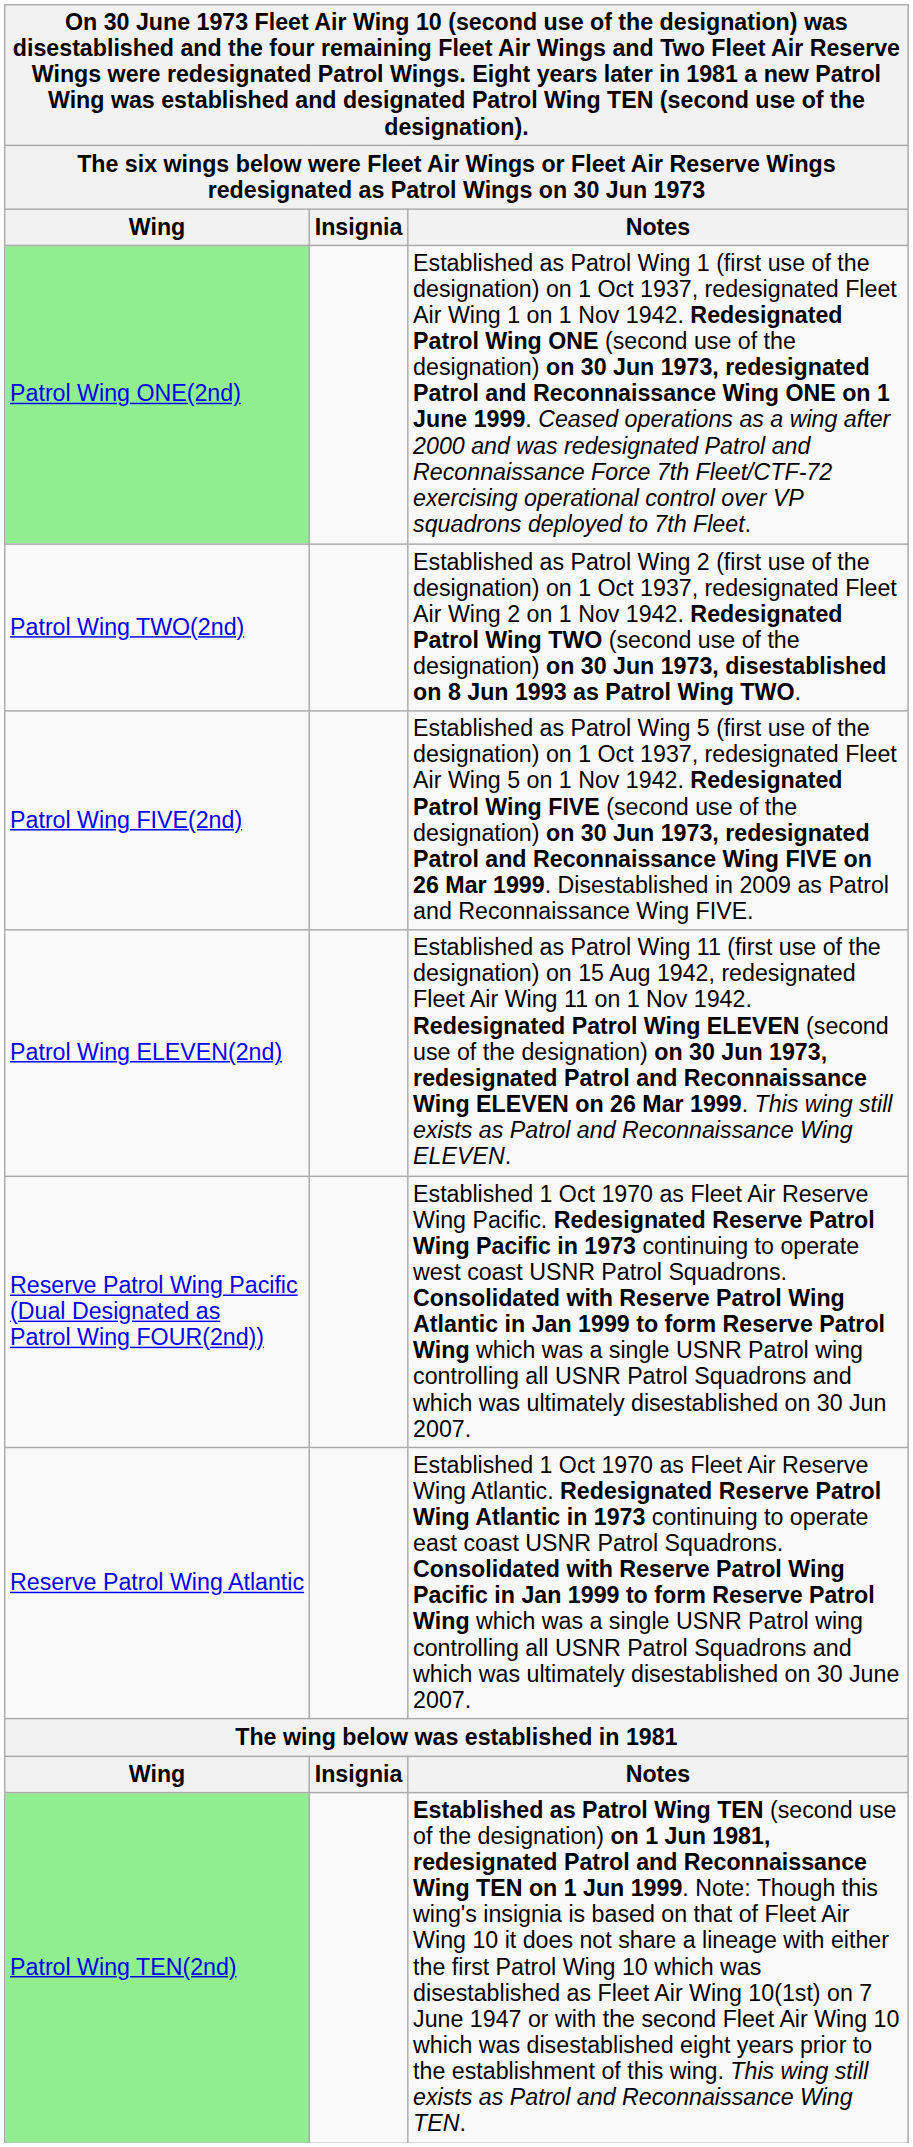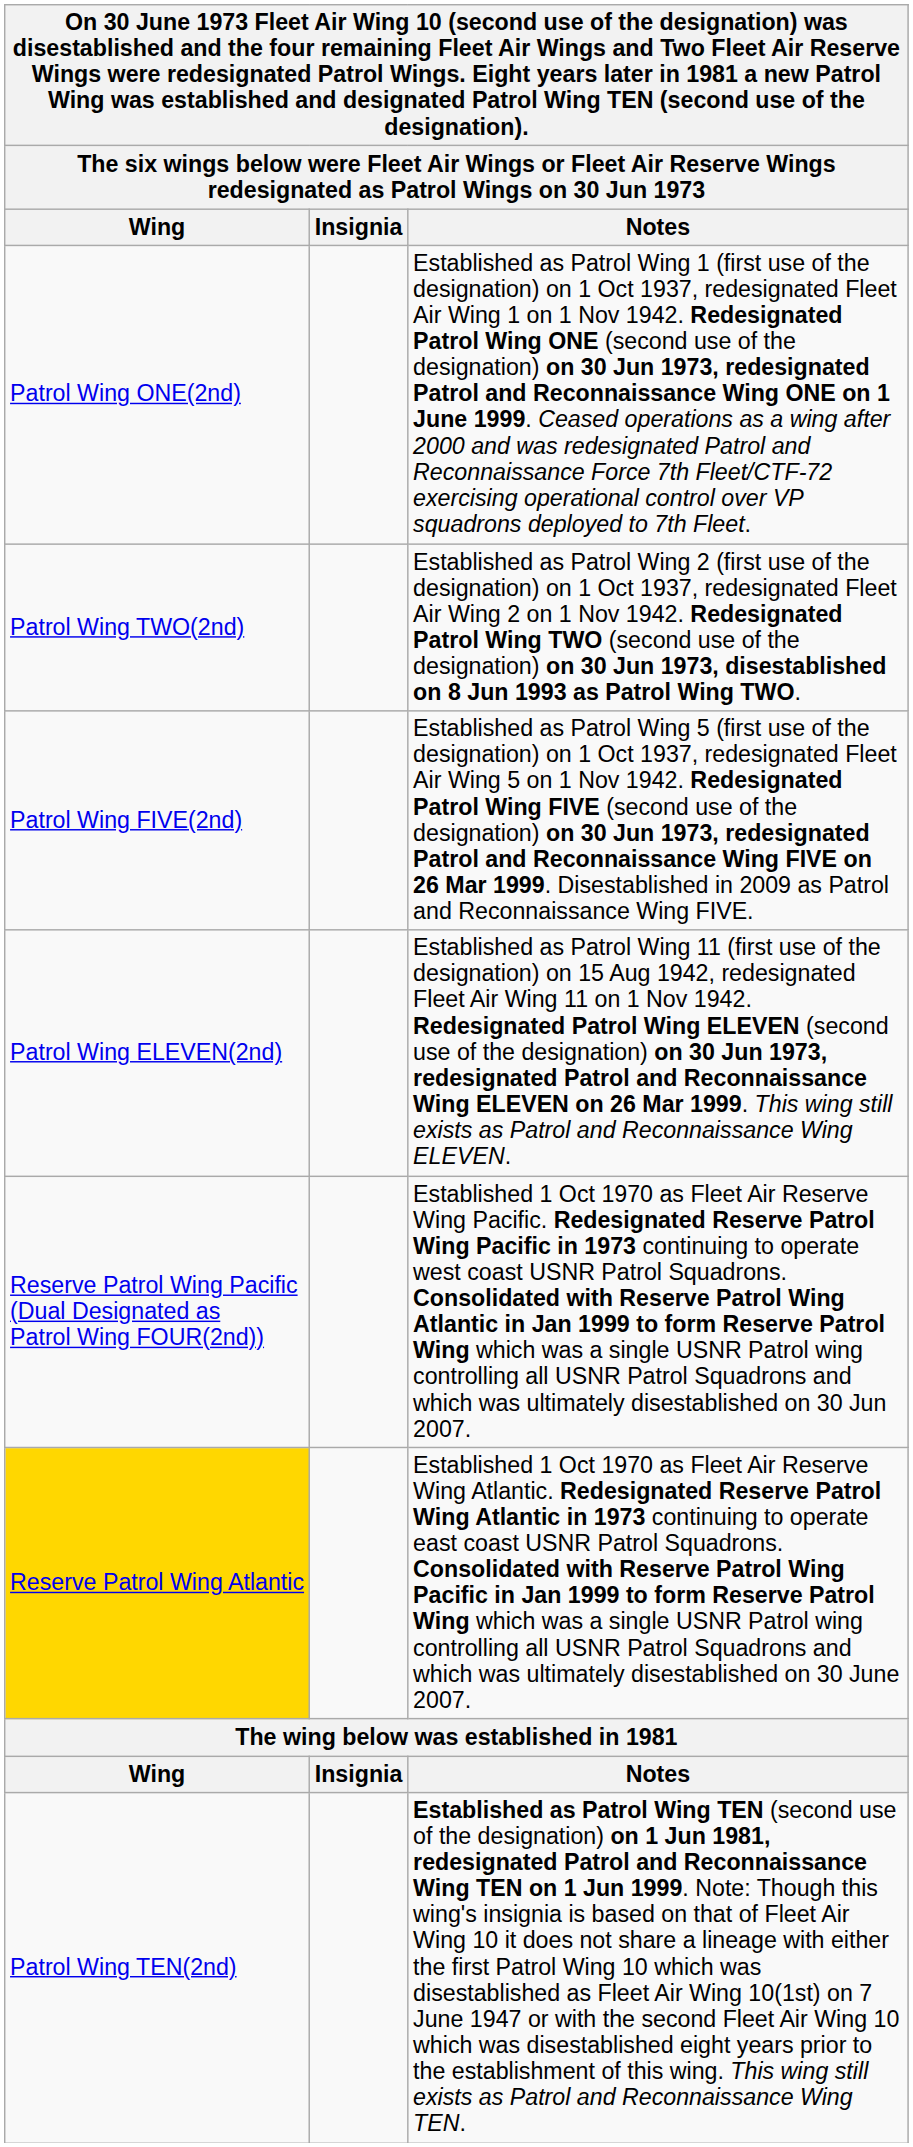(125, 394) lightgreen background -> (125, 394) no background
(157, 1583) no background -> (157, 1583) gold background
(123, 1967) lightgreen background -> (123, 1967) no background
